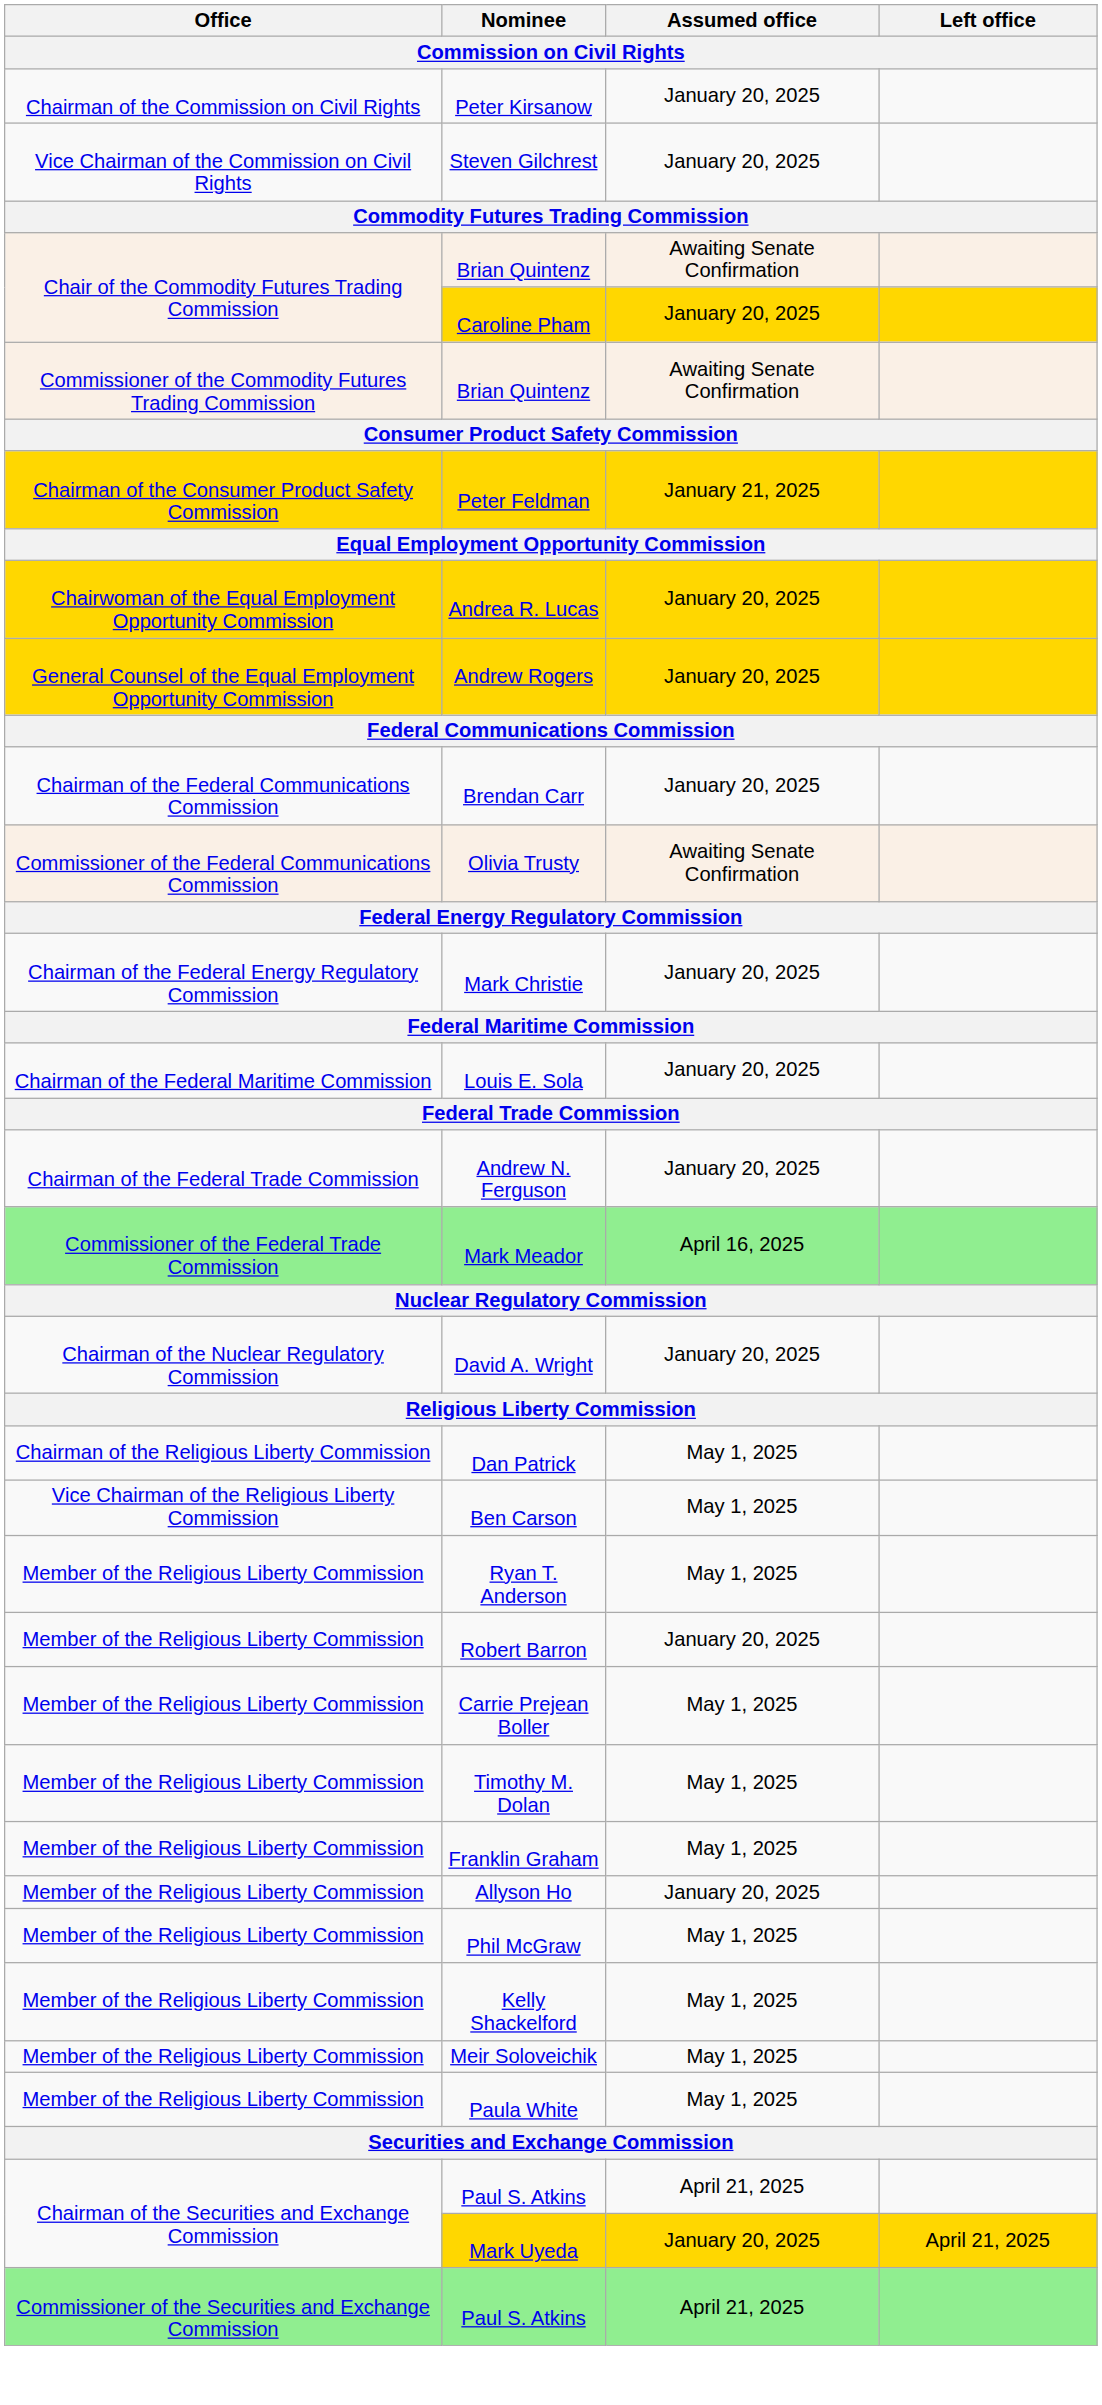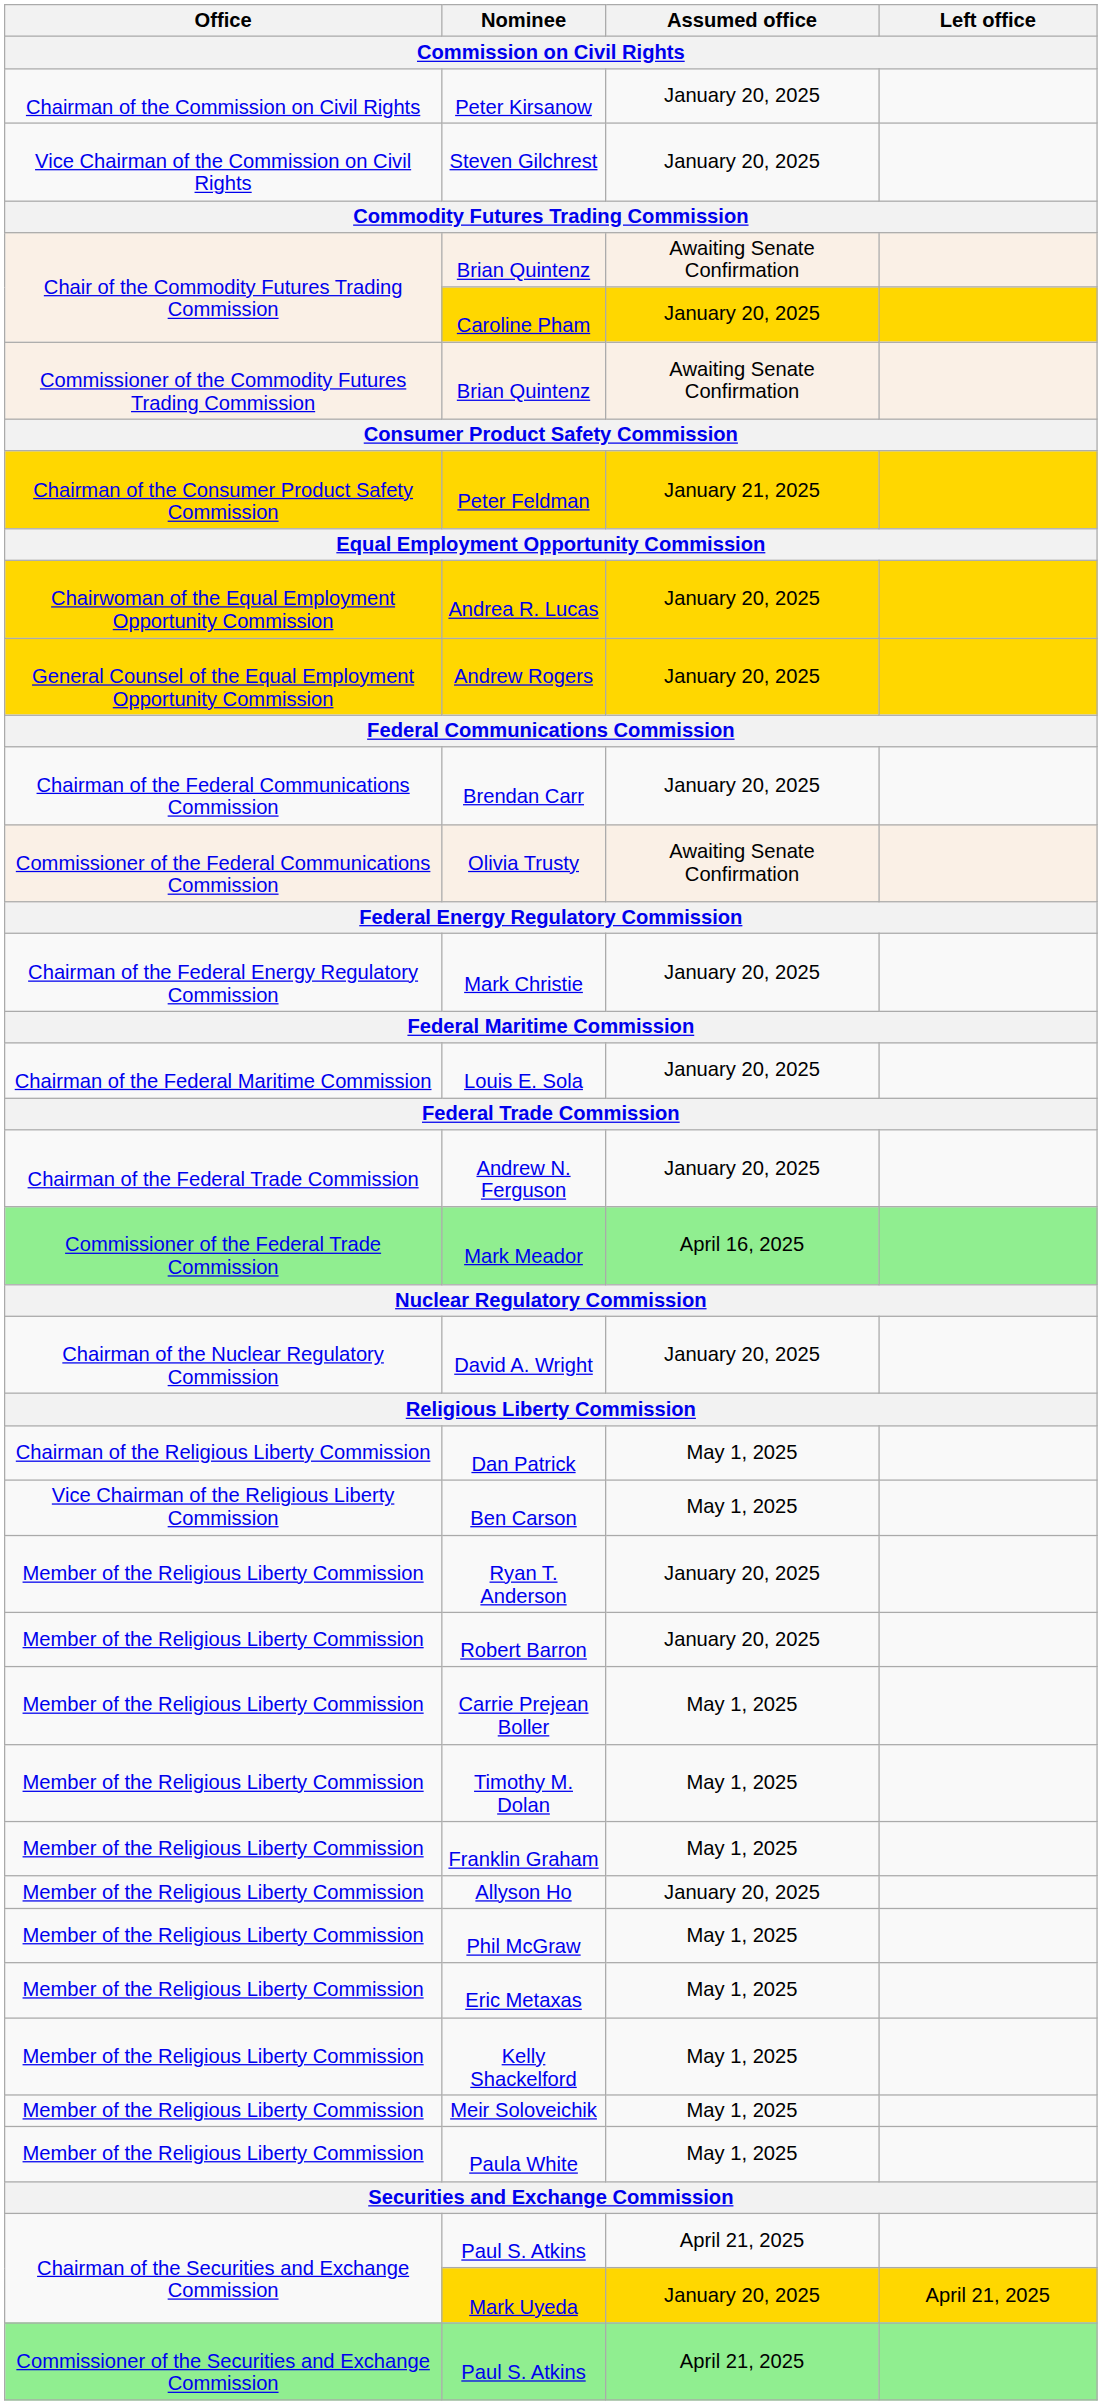(742, 1573) May 1, 2025 -> (742, 1573) January 20, 2025
+ row: (223, 1990)
